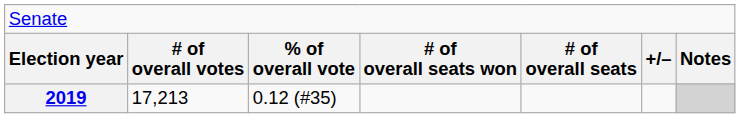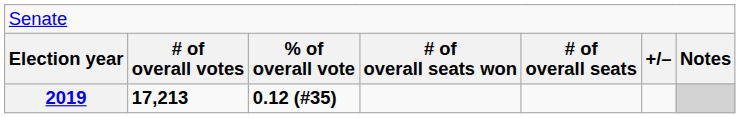(160, 98) normal -> (160, 98) bold
(295, 98) normal -> (295, 98) bold
